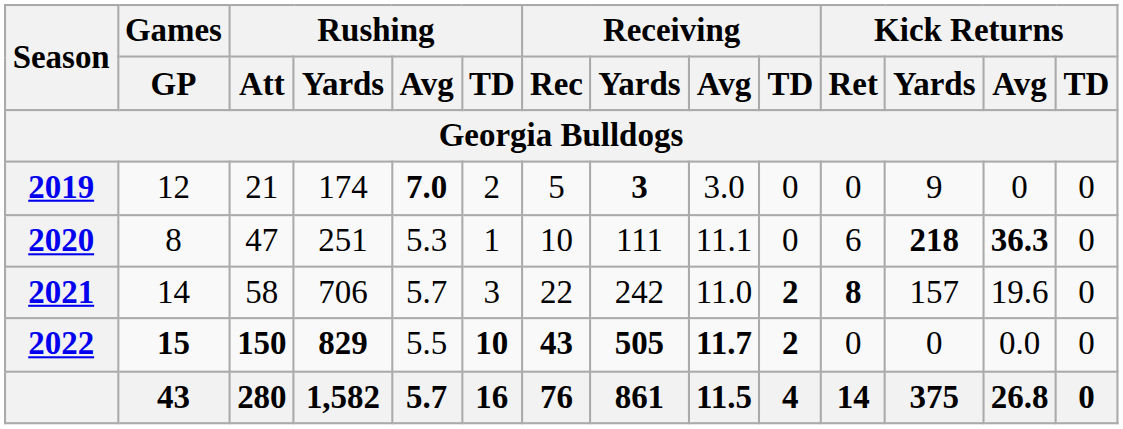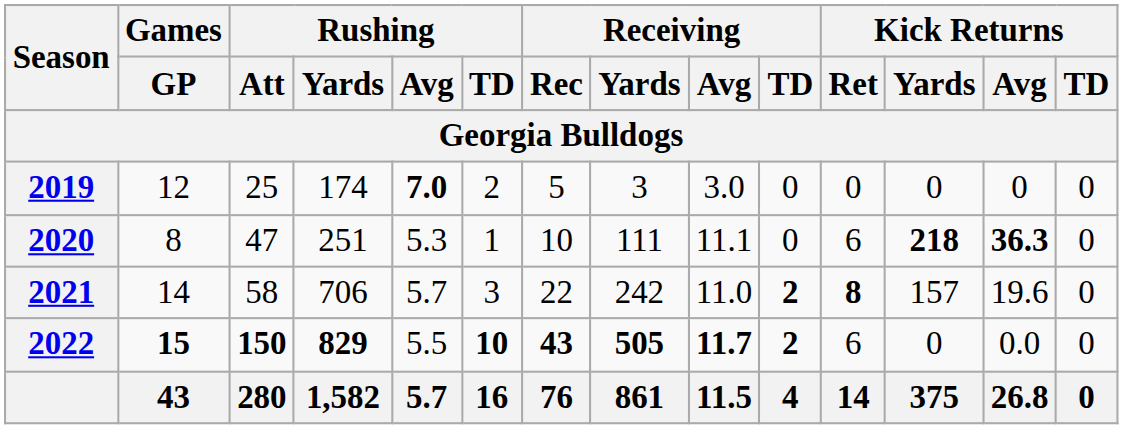(262, 187) 21 -> (262, 187) 25
(639, 187) bold -> (639, 187) normal
(934, 187) 9 -> (934, 187) 0
(853, 344) 0 -> (853, 344) 6
